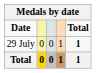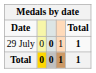(51, 43) normal -> (51, 43) bold
